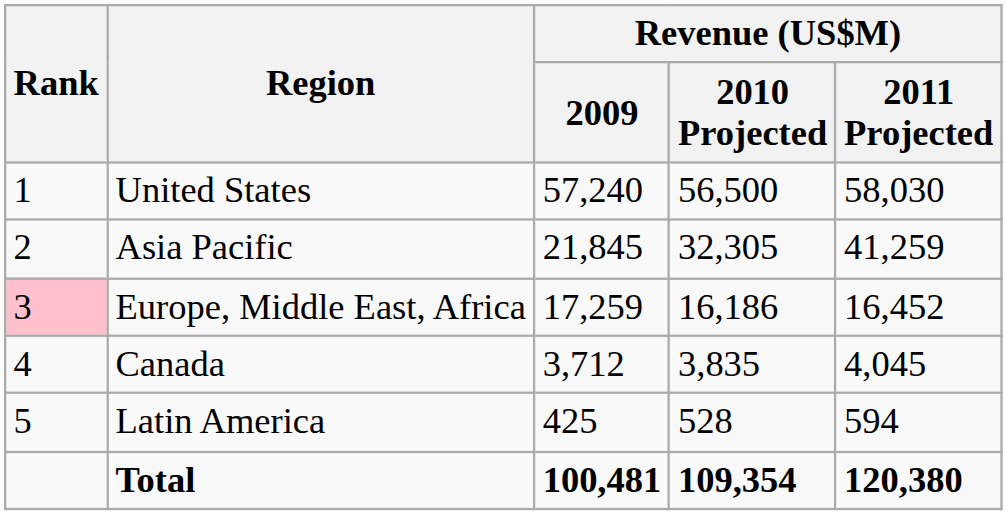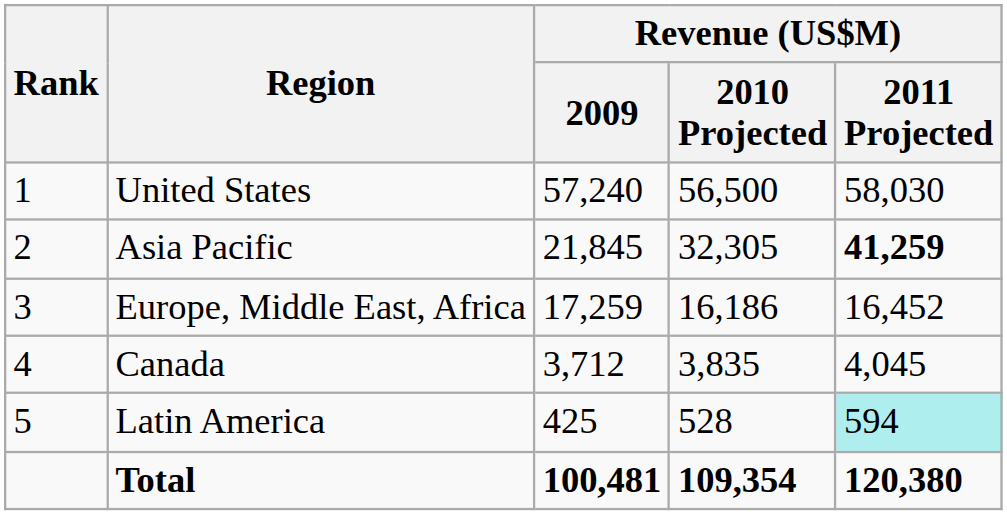(894, 248) normal -> (894, 248) bold
(23, 305) pink background -> (23, 305) no background
(871, 421) no background -> (871, 421) paleturquoise background
